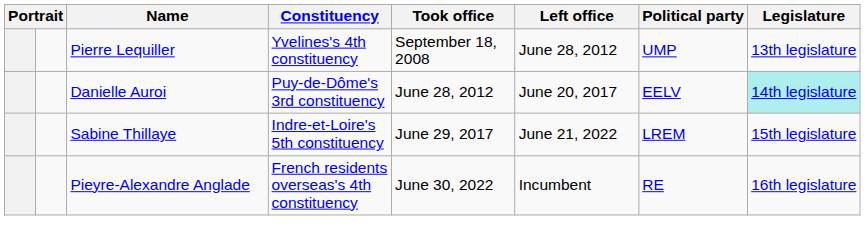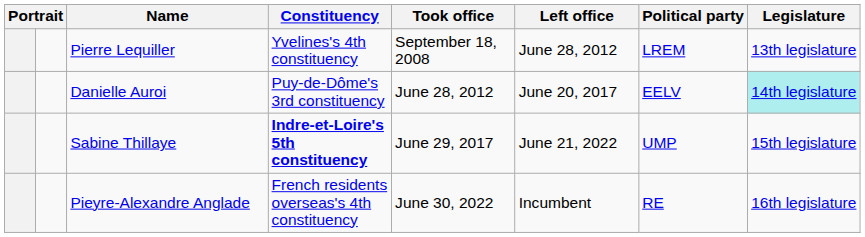(659, 50) UMP -> (664, 50) LREM
(328, 134) normal -> (328, 143) bold
(664, 134) LREM -> (659, 143) UMP
